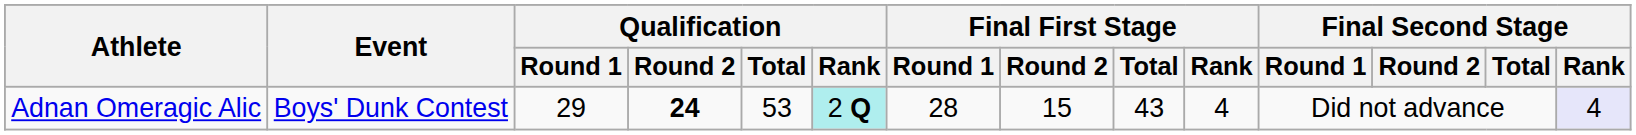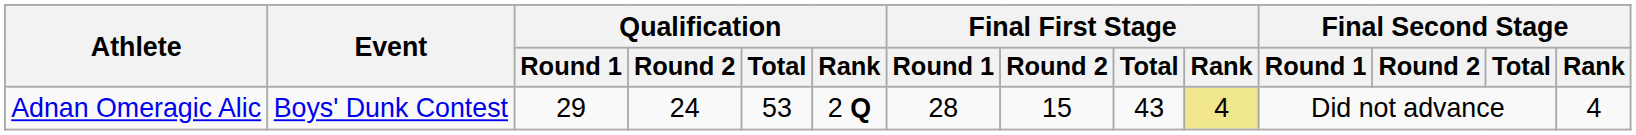(685, 109) bold -> (685, 109) normal
(849, 109) paleturquoise background -> (849, 109) no background
(1222, 109) no background -> (1222, 109) khaki background
(1594, 109) lavender background -> (1594, 109) no background
